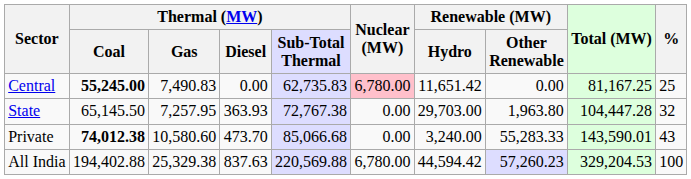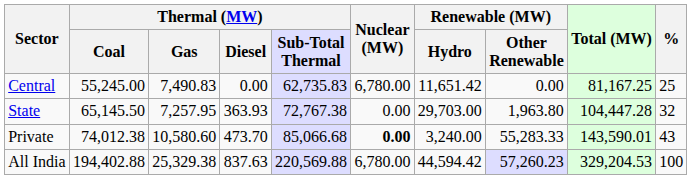(113, 85) bold -> (113, 85) normal
(382, 85) pink background -> (382, 85) no background
(113, 136) bold -> (113, 136) normal
(396, 136) normal -> (396, 136) bold
